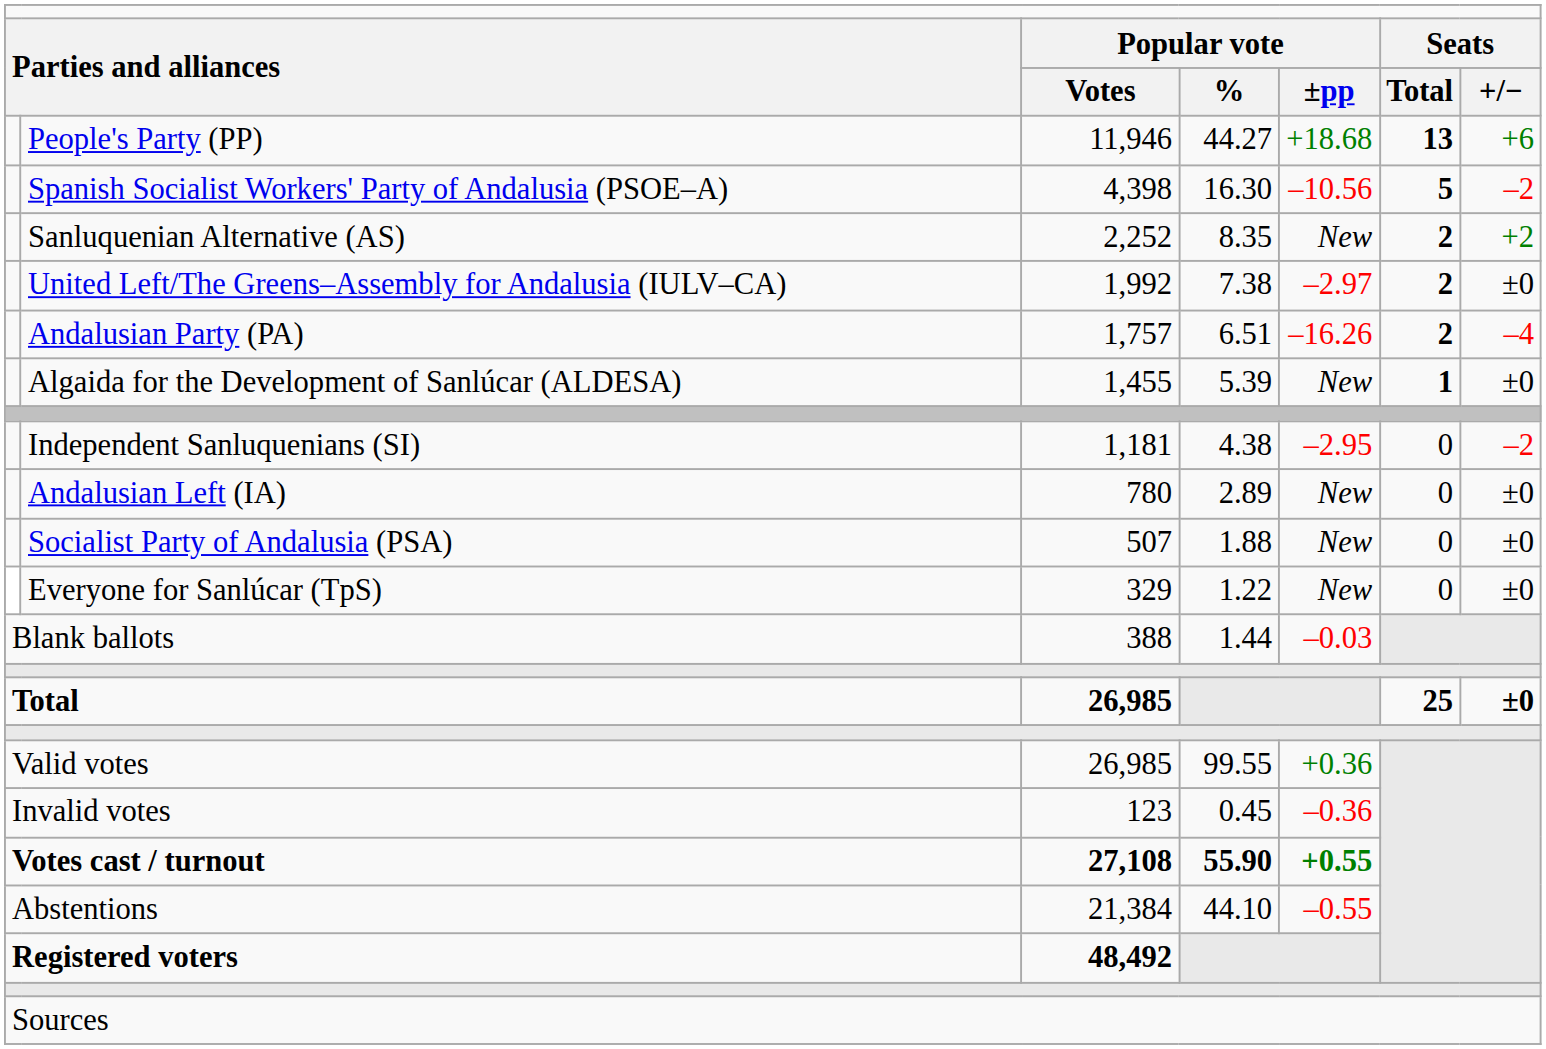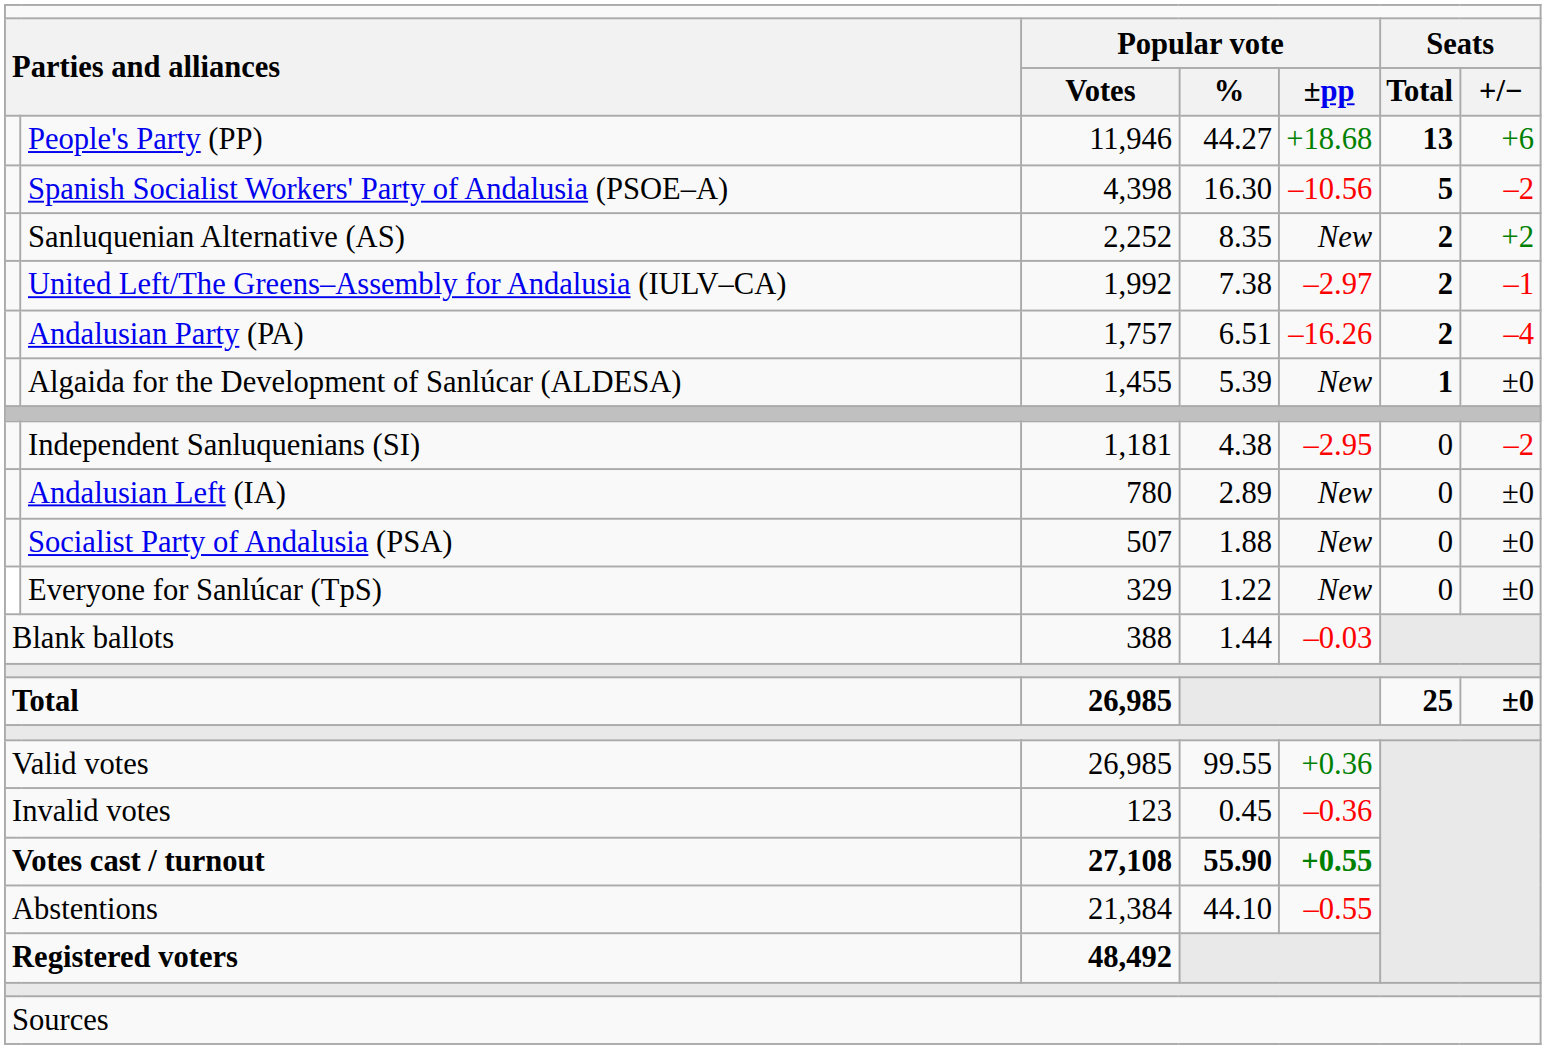(1518, 285) ±0 -> (1519, 285) –1
